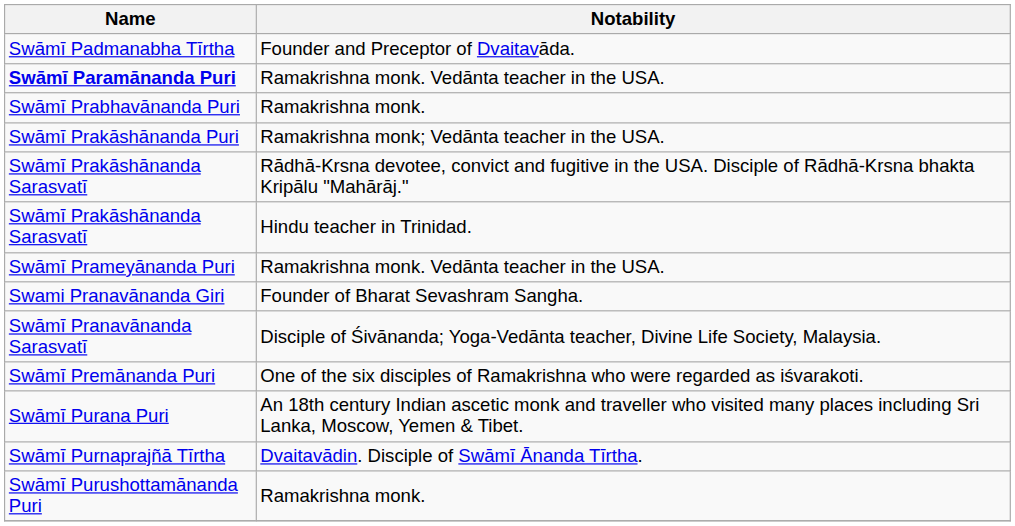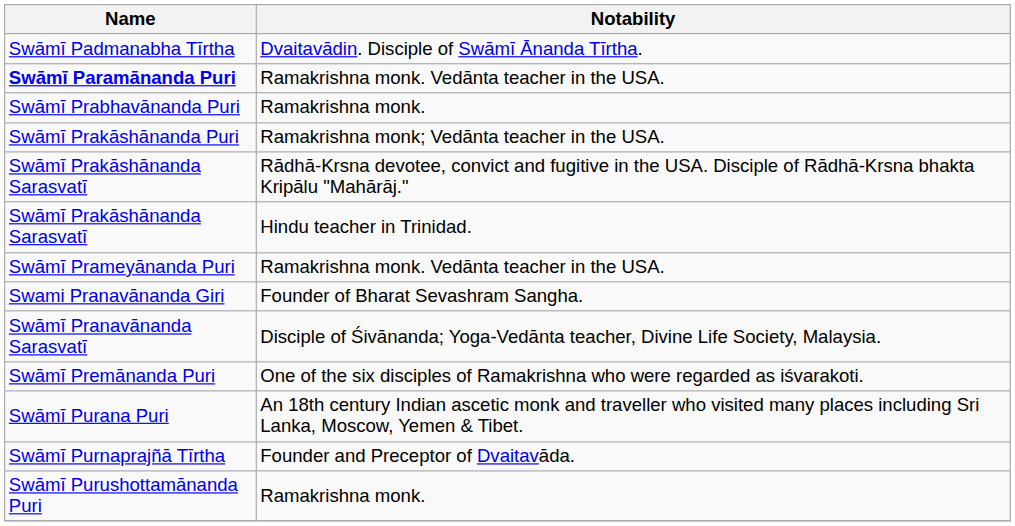(418, 48) Founder and Preceptor of Dvaitavāda. -> (451, 48) Dvaitavādin. Disciple of Swāmī Ānanda Tīrtha.
(451, 455) Dvaitavādin. Disciple of Swāmī Ānanda Tīrtha. -> (418, 455) Founder and Preceptor of Dvaitavāda.
